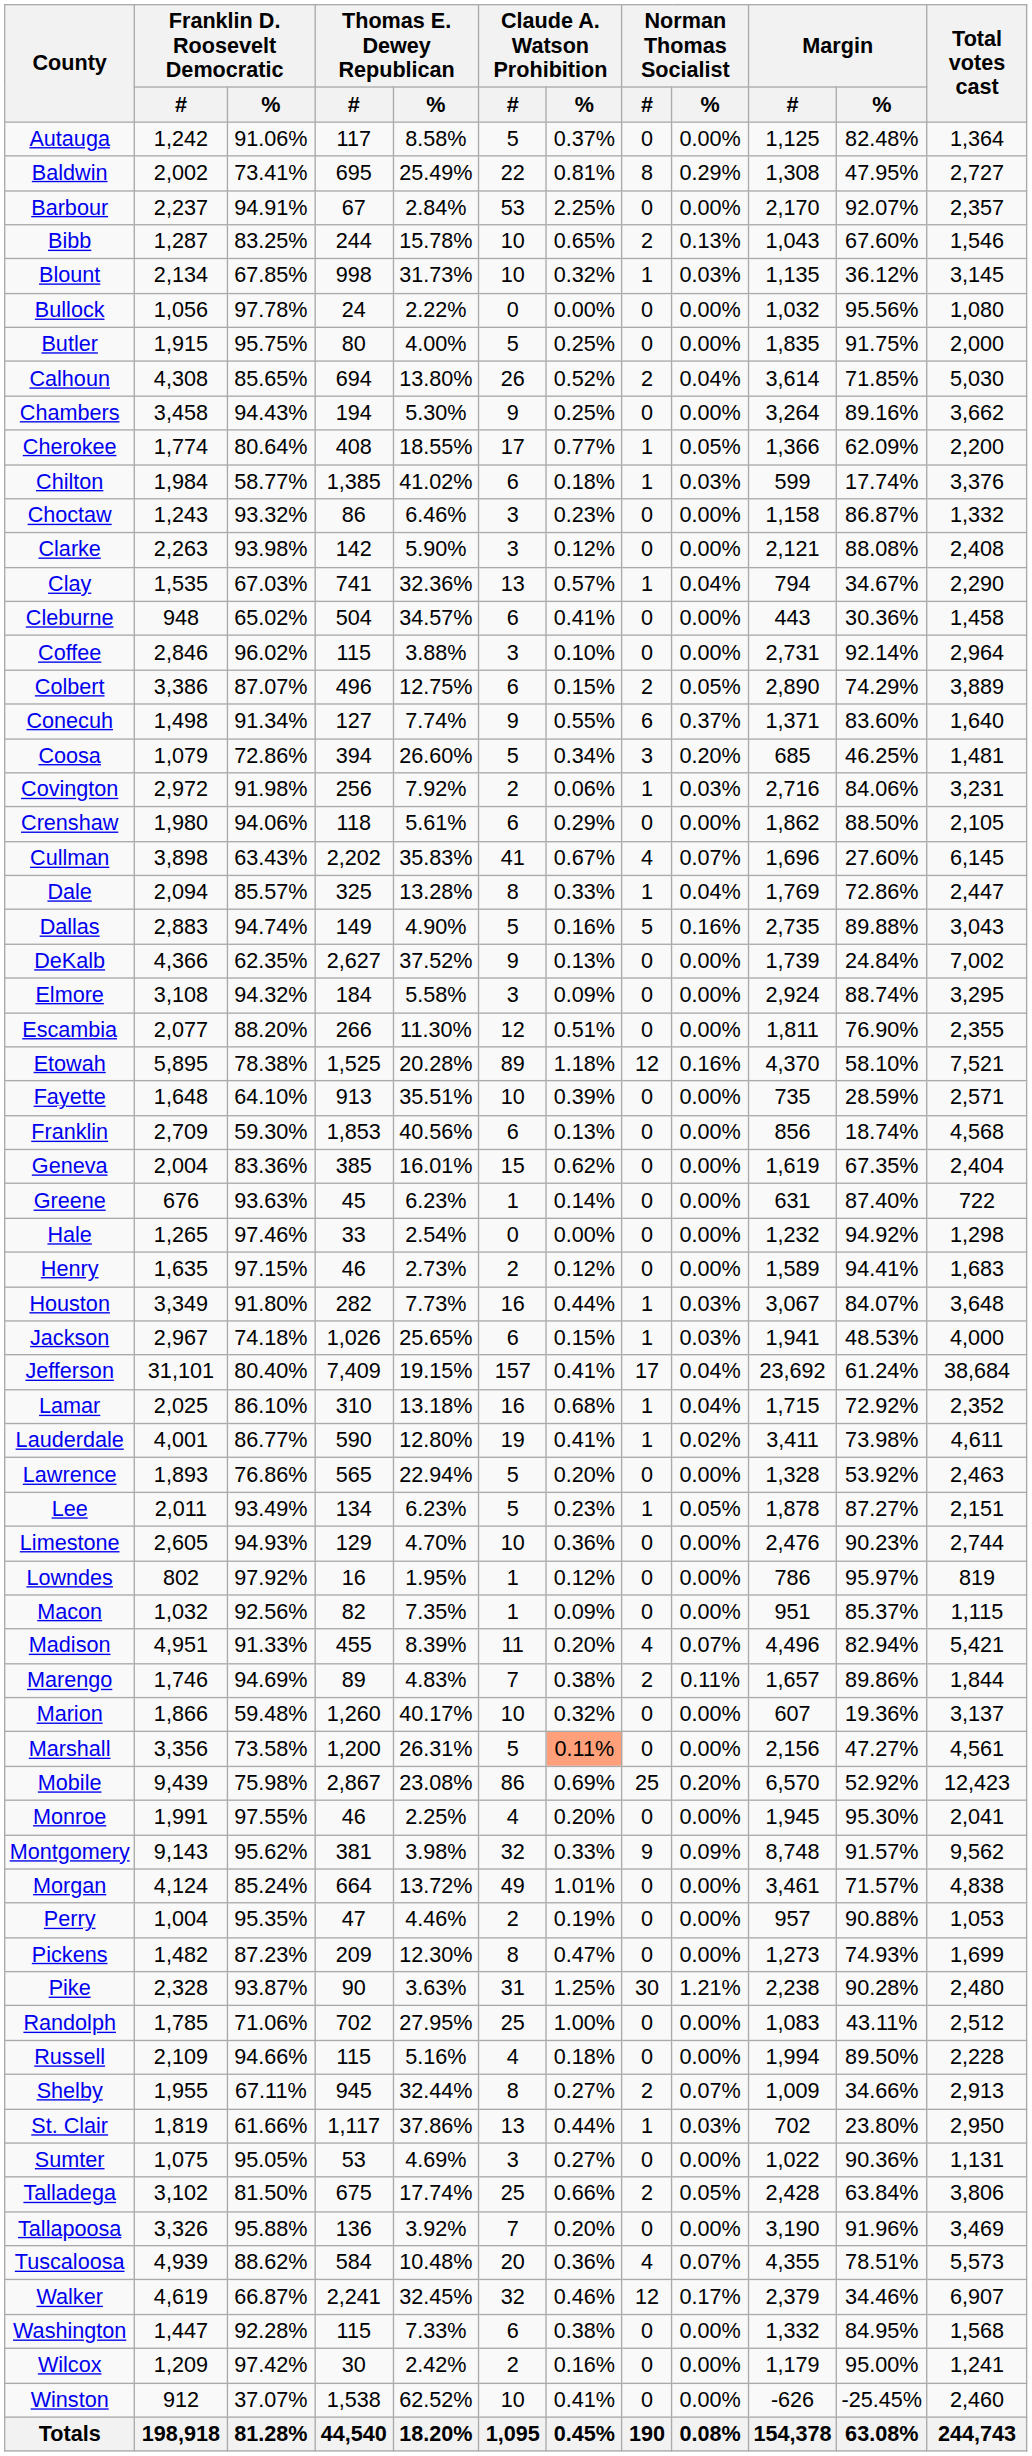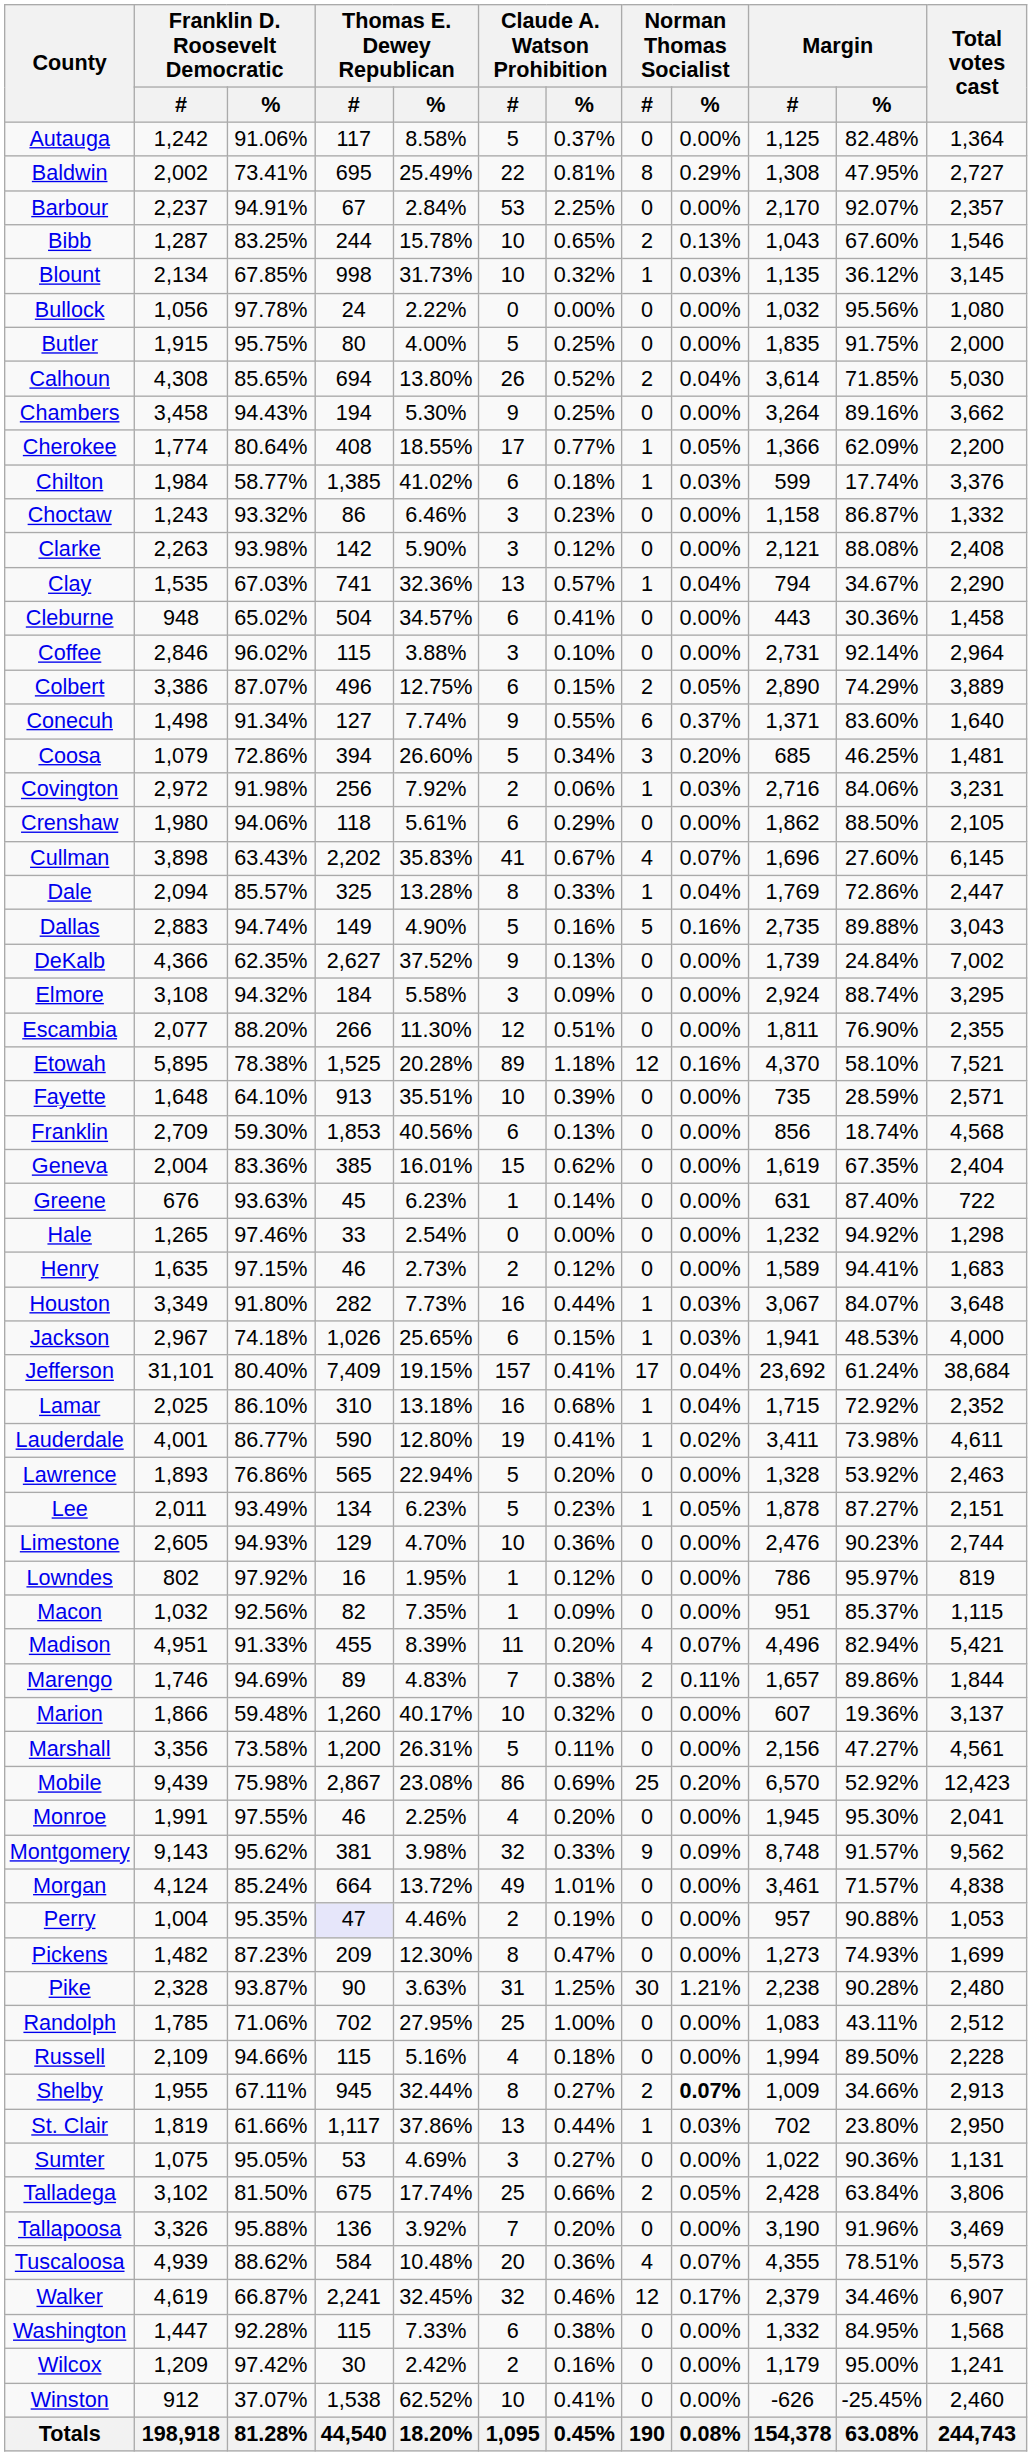(584, 1748) lightsalmon background -> (584, 1748) no background
(354, 1920) no background -> (354, 1920) lavender background
(710, 2091) normal -> (710, 2091) bold
